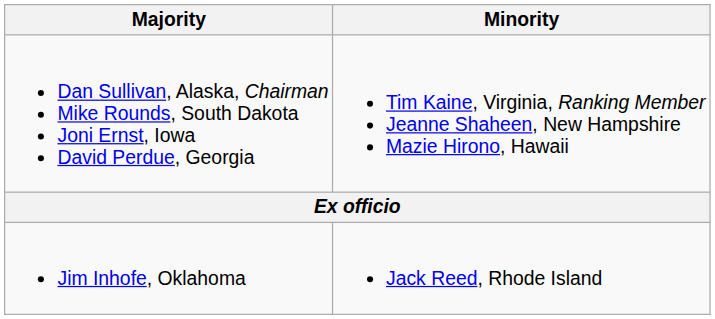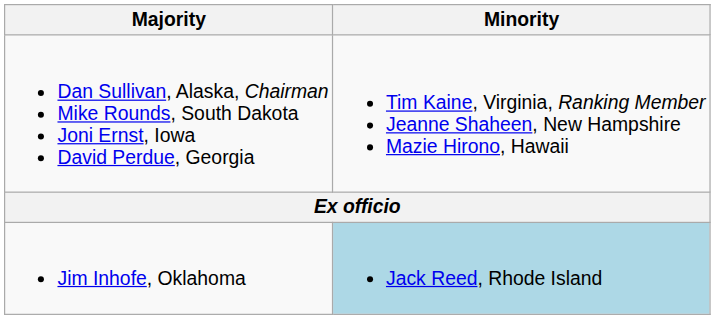(522, 279) no background -> (522, 279) lightblue background
